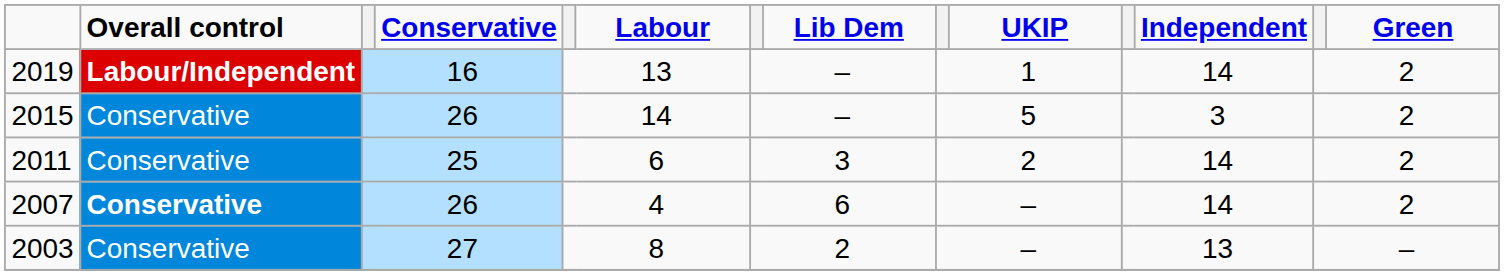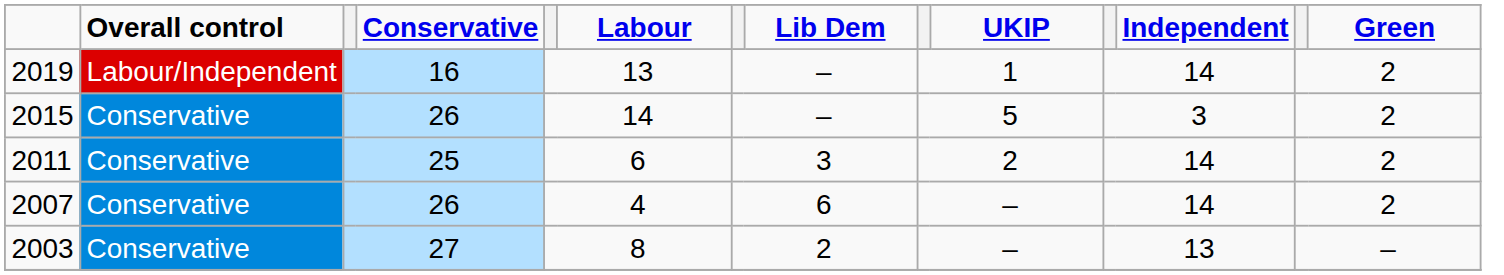(221, 72) bold -> (212, 72) normal
(174, 204) bold -> (168, 204) normal
